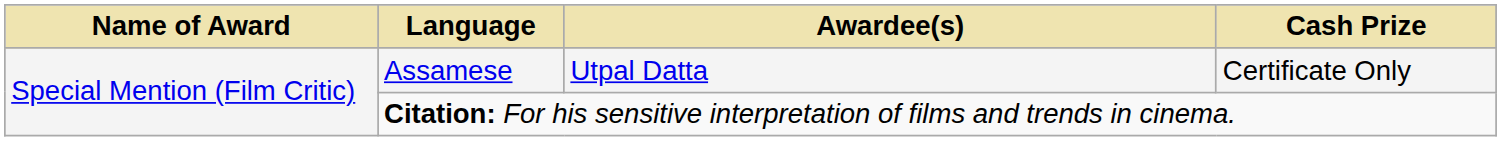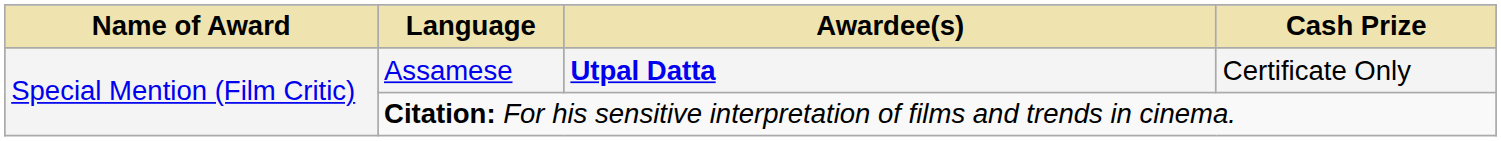(639, 69) normal -> (643, 69) bold
